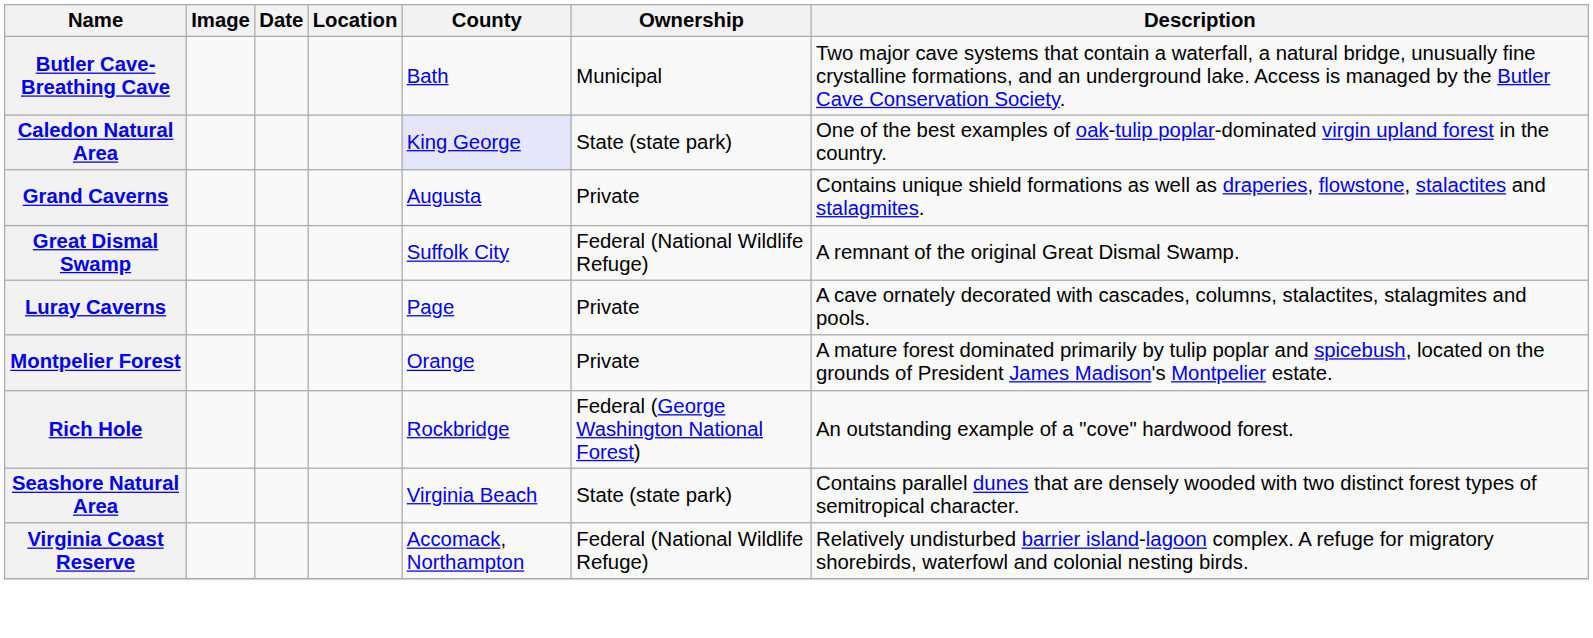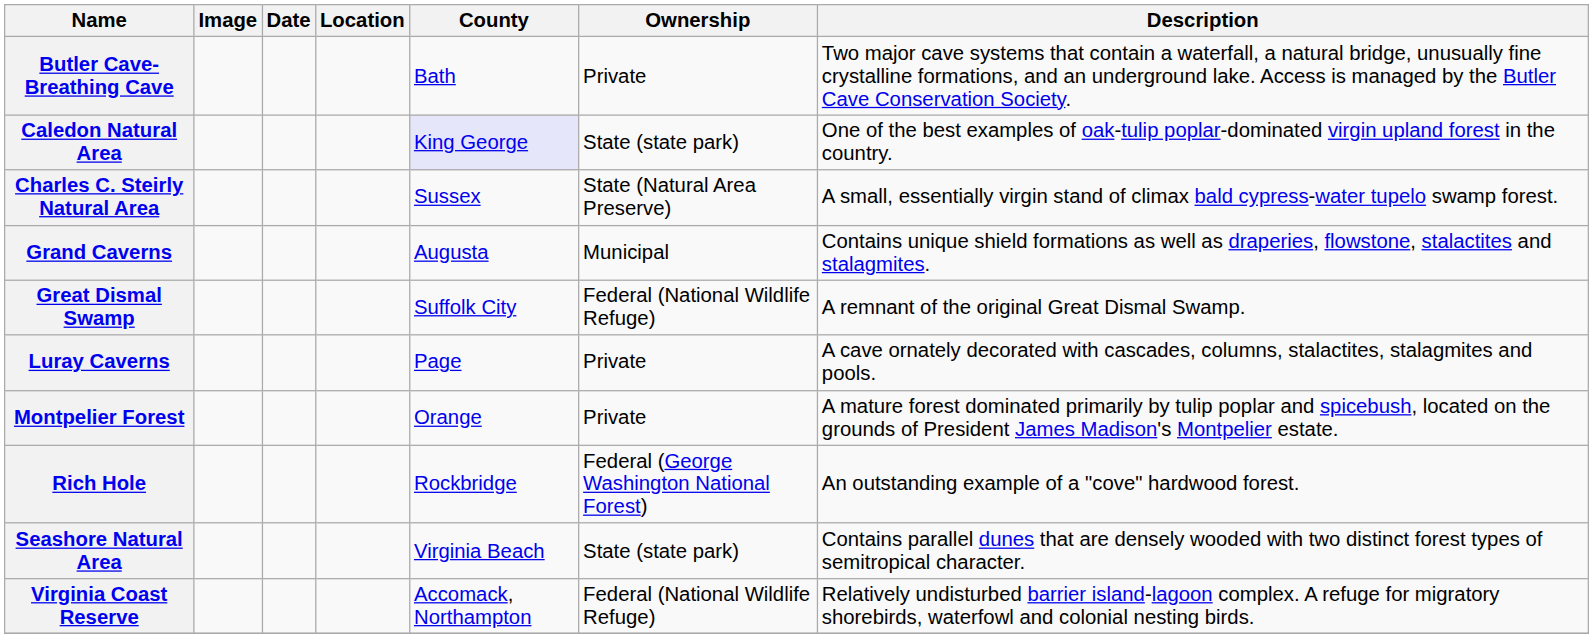(619, 75) Municipal -> (615, 75) Private
+ row: (99, 197)
(608, 197) Private -> (626, 252) Municipal
